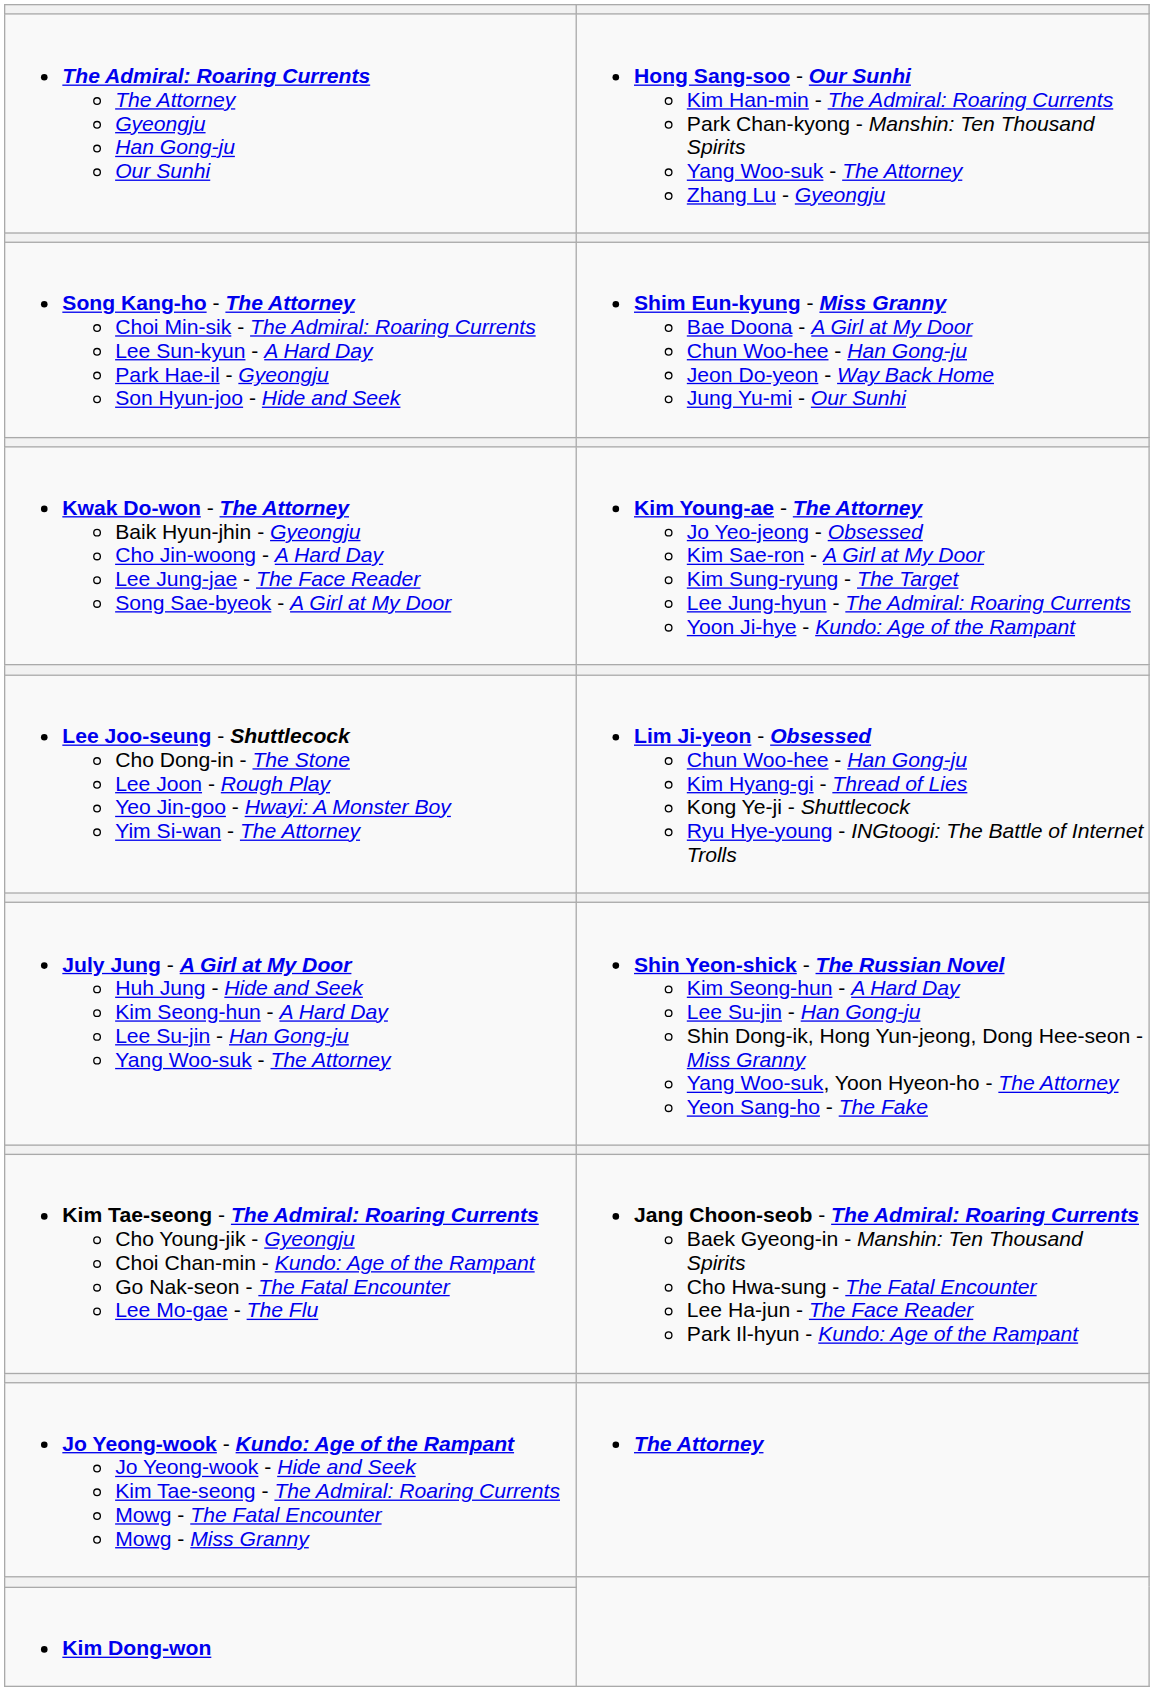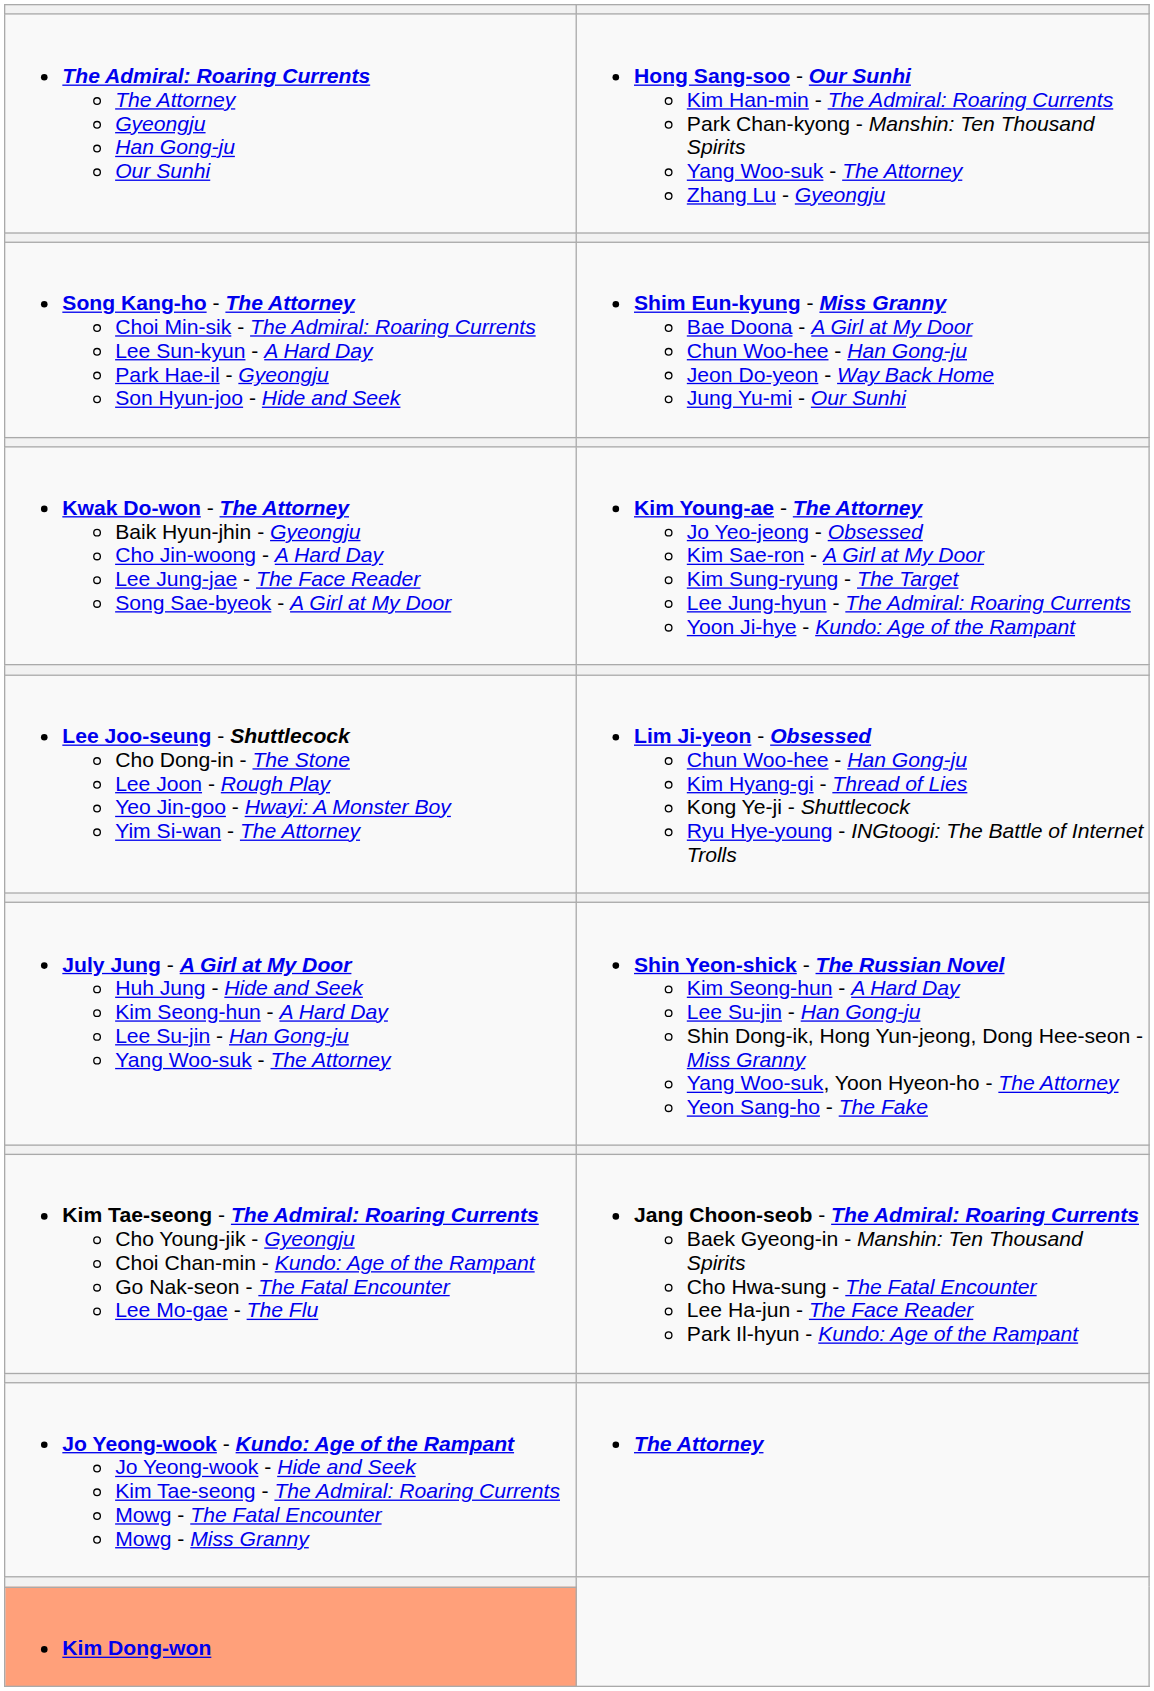(291, 1648) no background -> (291, 1648) lightsalmon background
